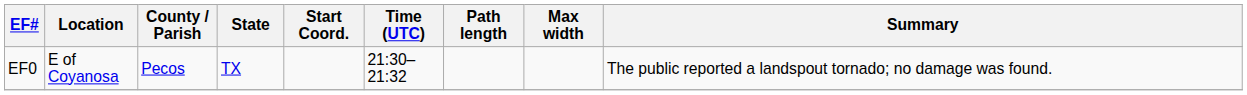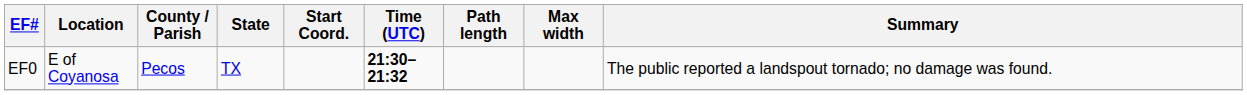(391, 68) normal -> (392, 68) bold
